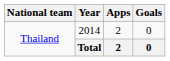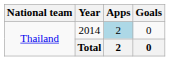(118, 30) no background -> (118, 30) lightblue background
